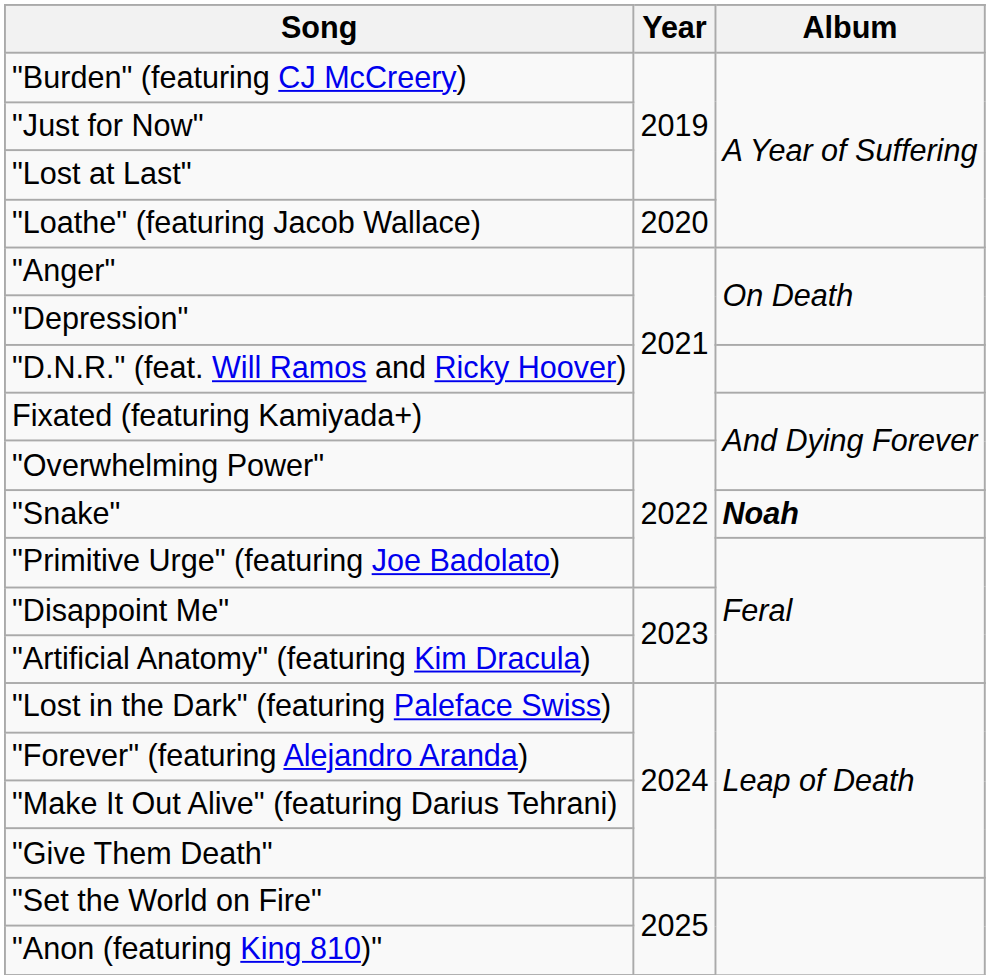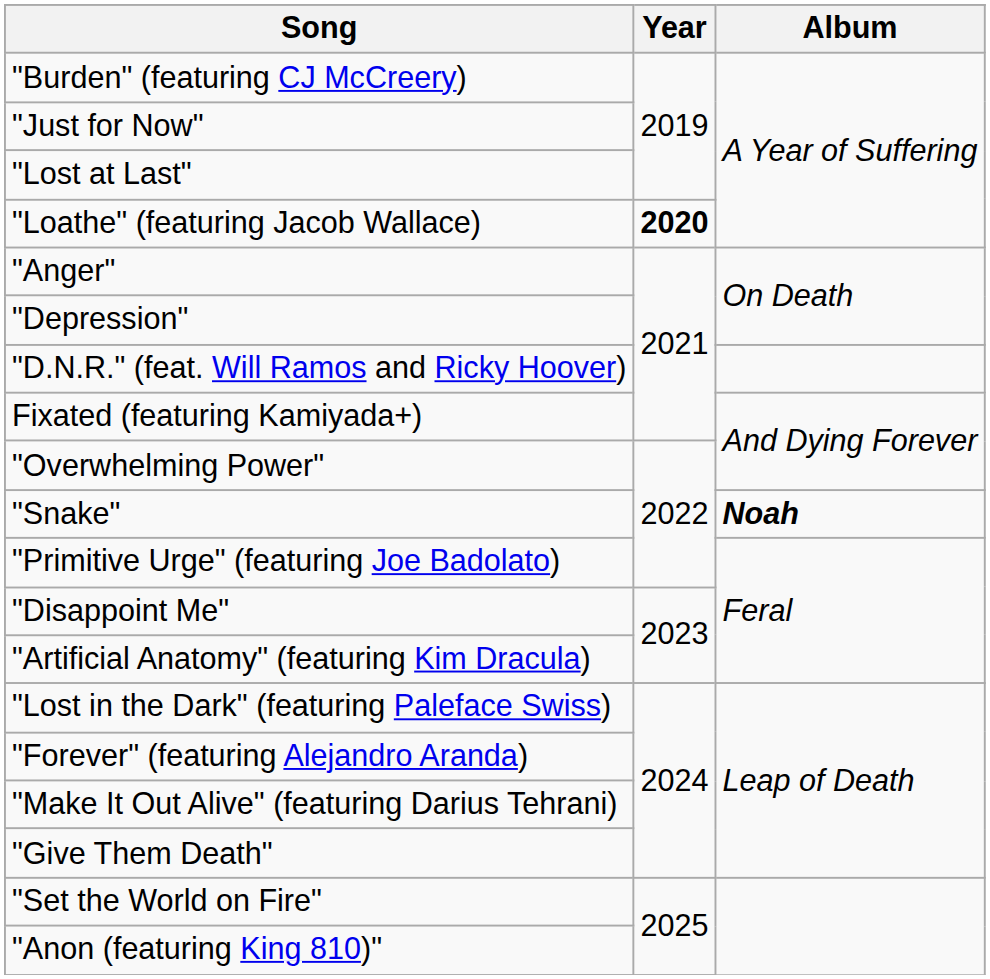(674, 222) normal -> (674, 222) bold
